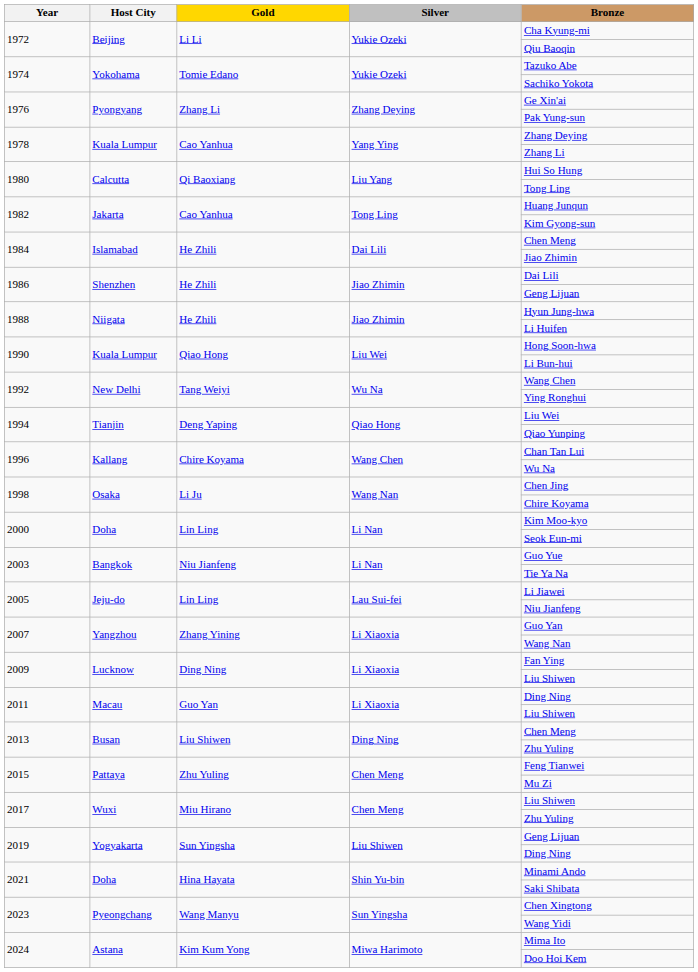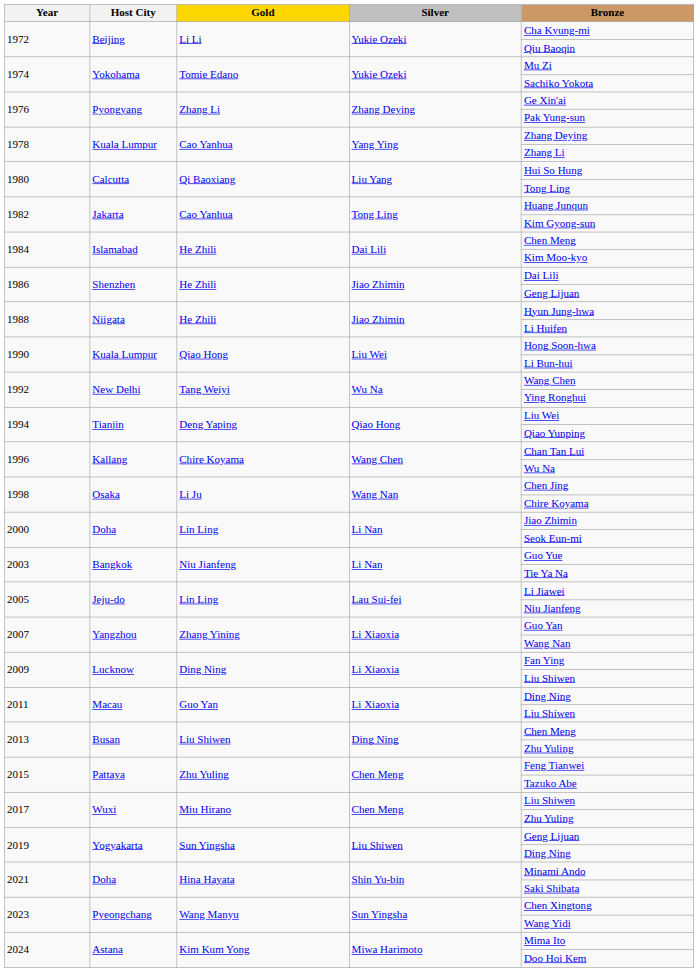(550, 65) Tazuko Abe -> (538, 65) Mu Zi
(550, 258) Jiao Zhimin -> (556, 258) Kim Moo-kyo
(556, 521) Kim Moo-kyo -> (550, 521) Jiao Zhimin
(538, 783) Mu Zi -> (550, 783) Tazuko Abe
